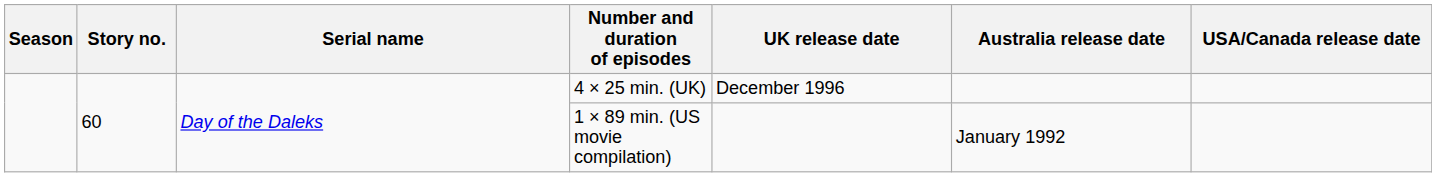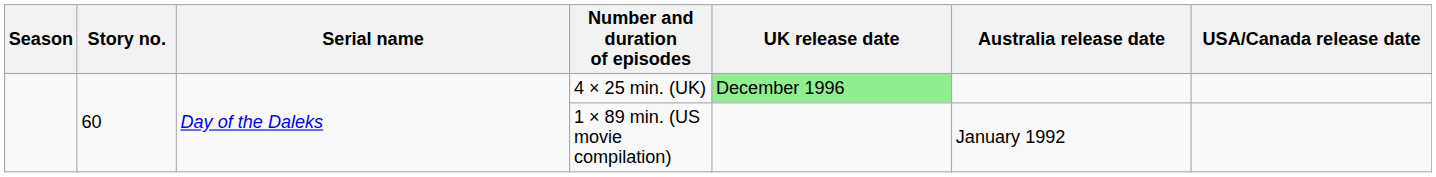(780, 88) no background -> (780, 88) lightgreen background
